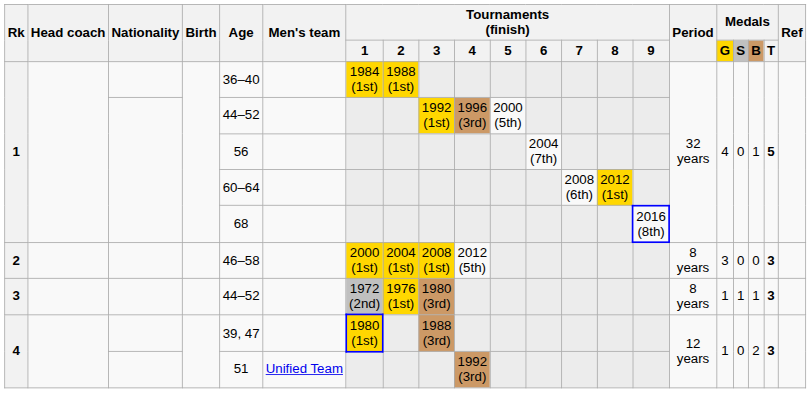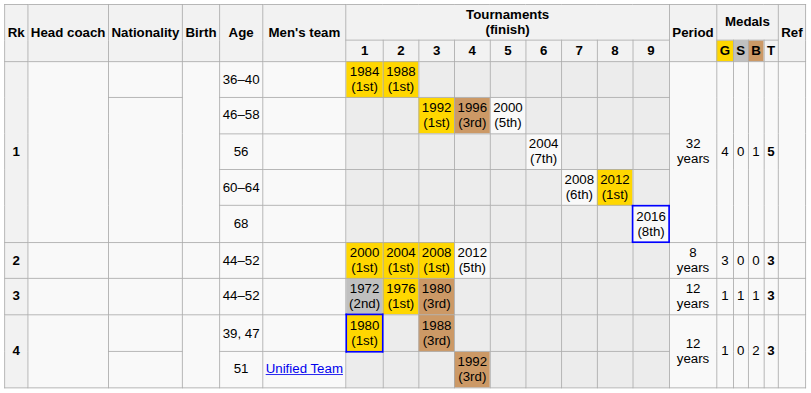(241, 115) 44–52 -> (241, 115) 46–58
(241, 260) 46–58 -> (241, 260) 44–52
(693, 296) 8 years -> (693, 296) 12 years
